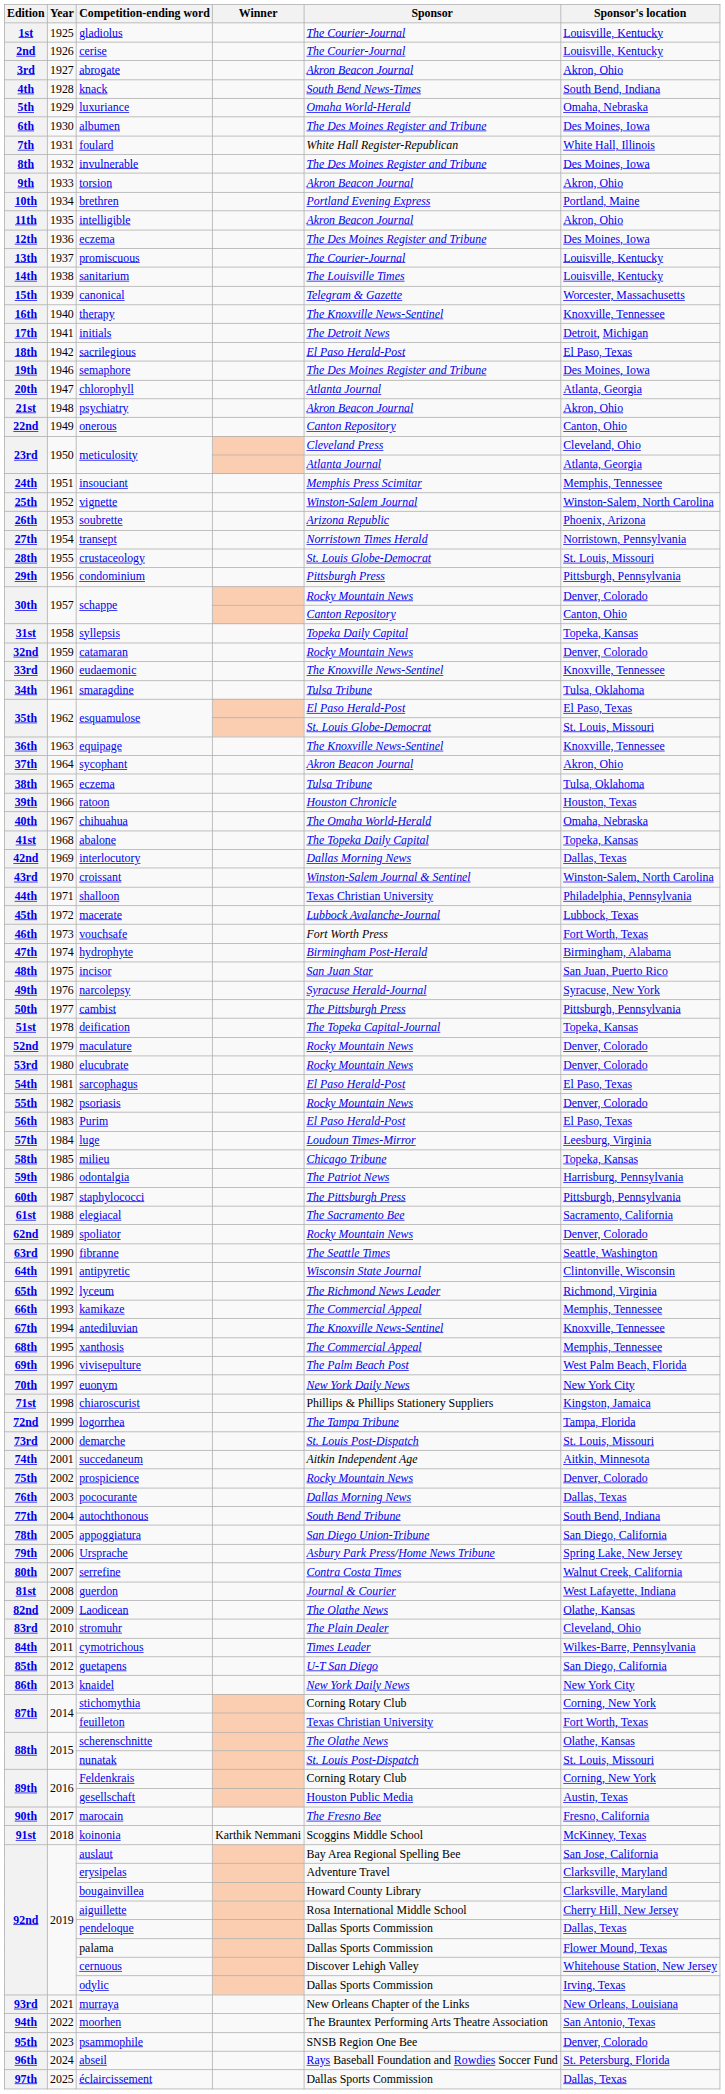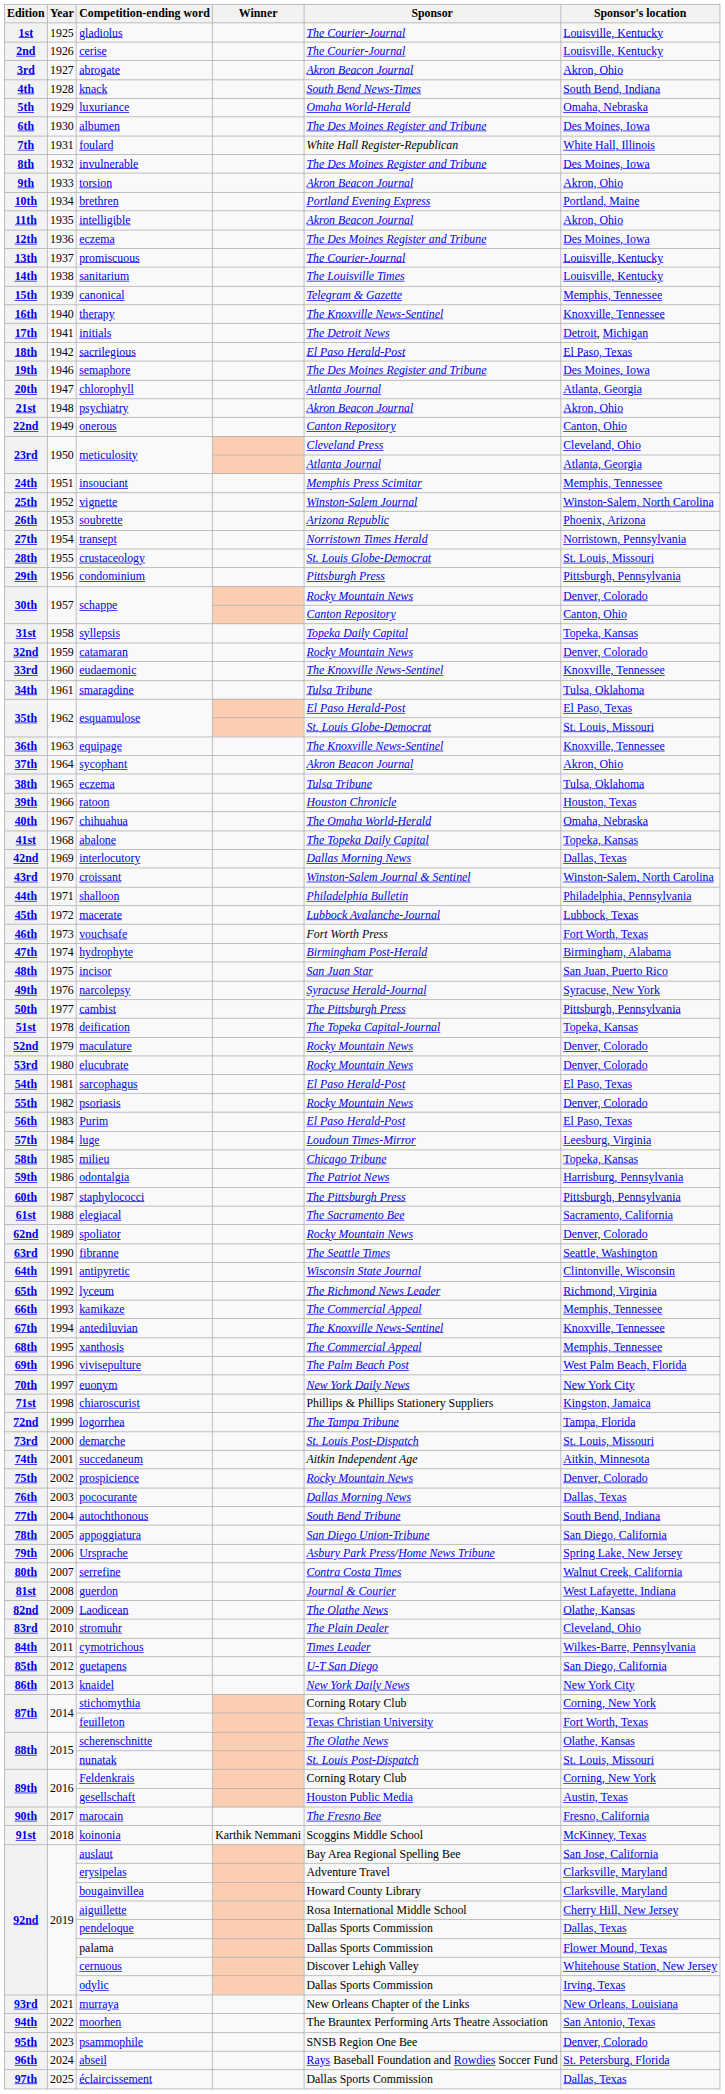(624, 295) Worcester, Massachusetts -> (613, 295) Memphis, Tennessee
(370, 896) Texas Christian University -> (357, 896) Philadelphia Bulletin
